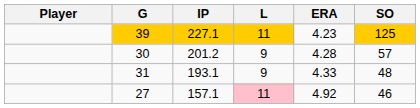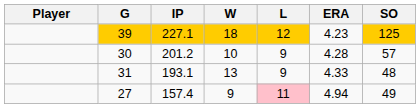+ column: (230, 14)
(264, 34) 11 -> (283, 34) 12
(203, 93) 157.1 -> (178, 93) 157.4
(324, 93) 4.92 -> (336, 93) 4.94
(385, 93) 46 -> (389, 93) 49
